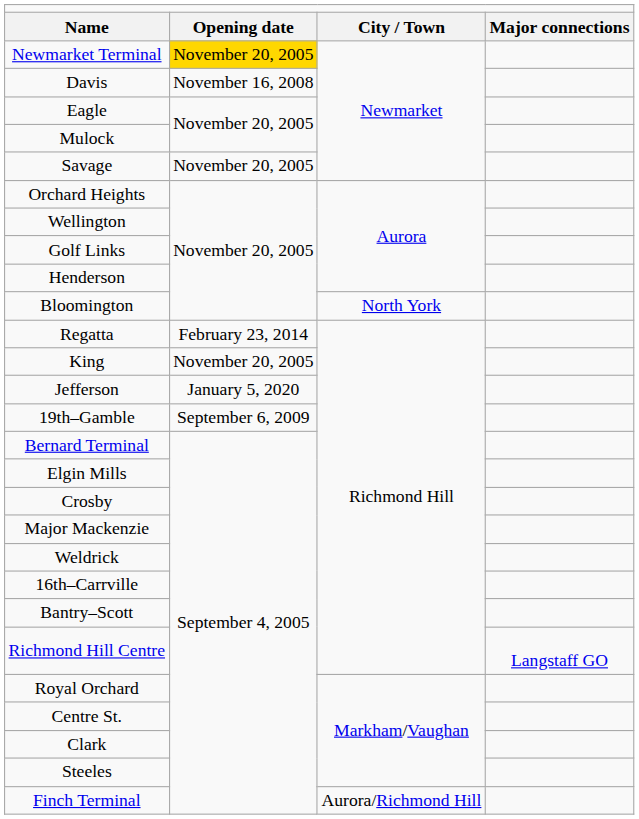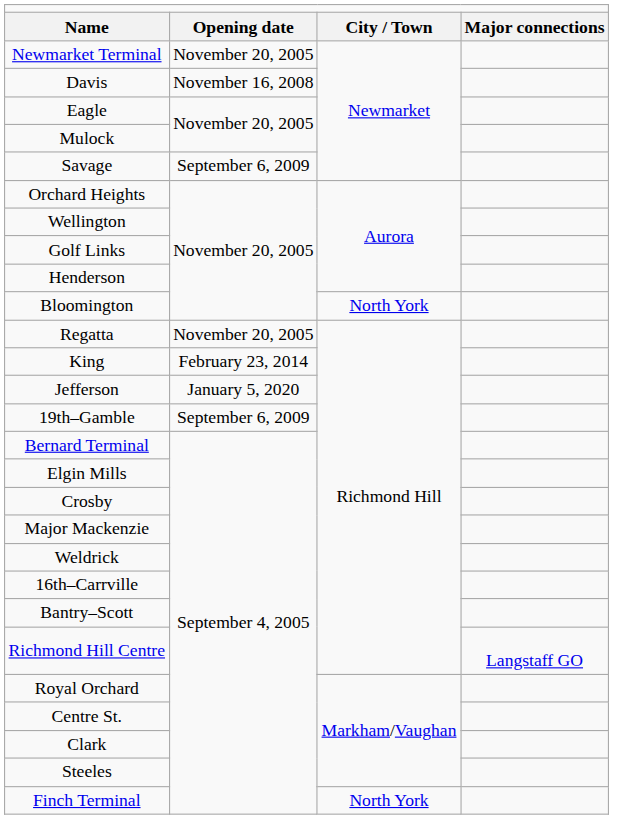(243, 54) gold background -> (243, 54) no background
(243, 166) November 20, 2005 -> (243, 166) September 6, 2009
(243, 333) February 23, 2014 -> (243, 333) November 20, 2005
(243, 361) November 20, 2005 -> (243, 361) February 23, 2014
(401, 800) Aurora/Richmond Hill -> (389, 800) North York
